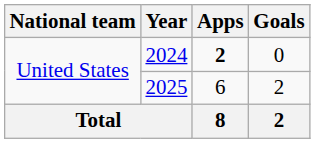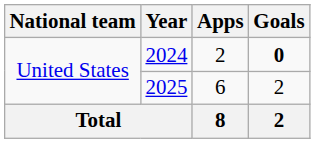(220, 54) bold -> (220, 54) normal
(279, 54) normal -> (279, 54) bold
